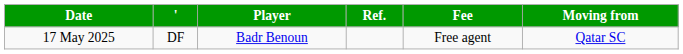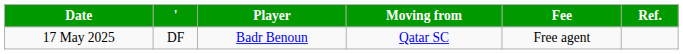columns swapped: (600, 15) <-> (374, 15)
